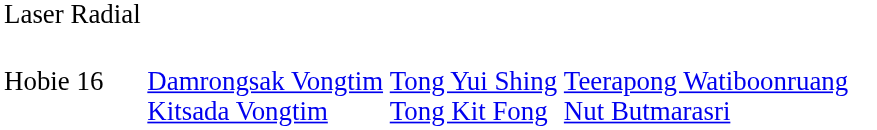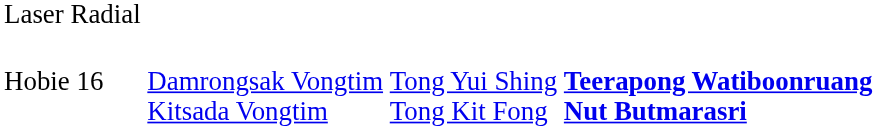(706, 96) normal -> (718, 96) bold
